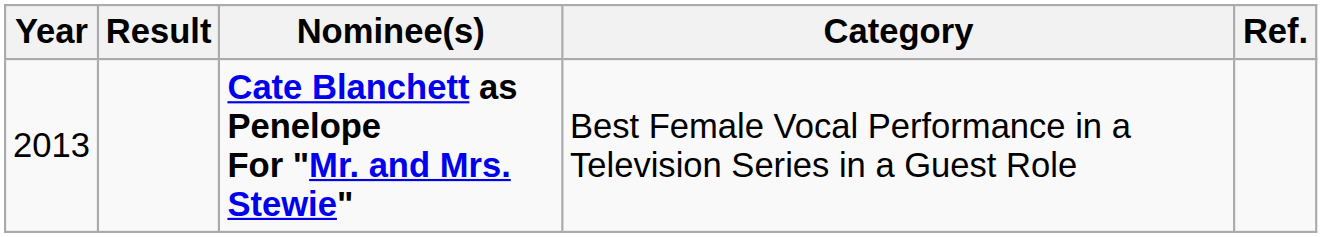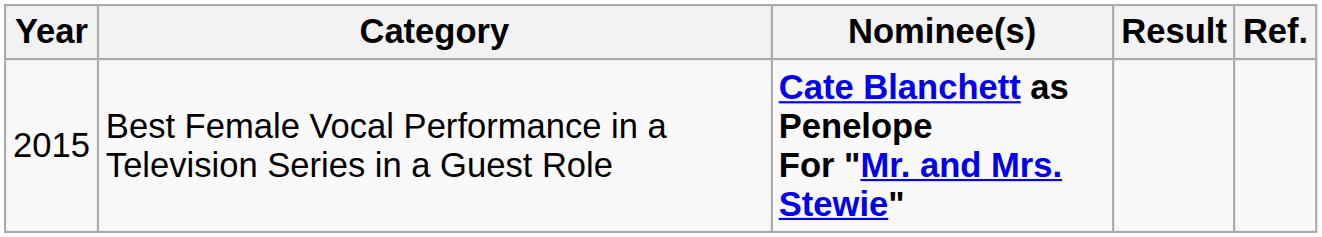columns swapped: (898, 31) <-> (159, 31)
(51, 145) 2013 -> (51, 145) 2015
